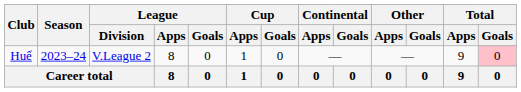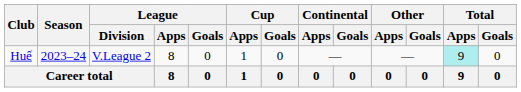(461, 55) no background -> (461, 55) paleturquoise background
(497, 55) pink background -> (497, 55) no background
